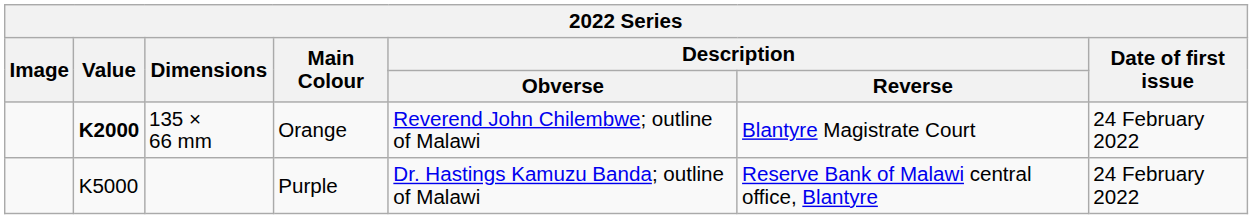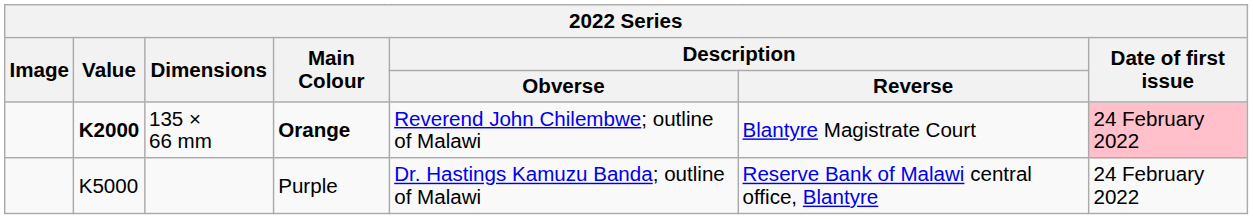(313, 130) normal -> (314, 130) bold
(1149, 130) no background -> (1149, 130) pink background
